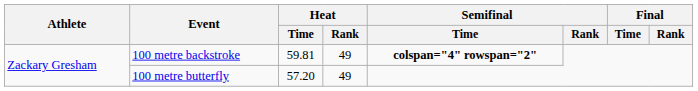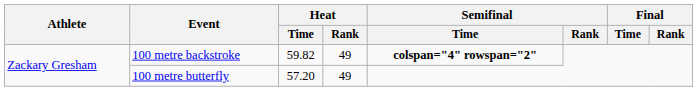(301, 55) 59.81 -> (301, 55) 59.82
